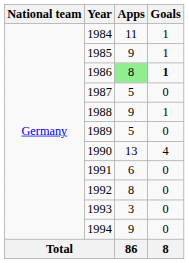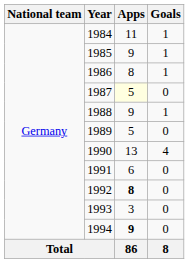(131, 72) lightgreen background -> (131, 72) no background
(166, 72) bold -> (166, 72) normal
(131, 92) no background -> (131, 92) lightyellow background
(131, 190) normal -> (131, 190) bold
(131, 229) normal -> (131, 229) bold
